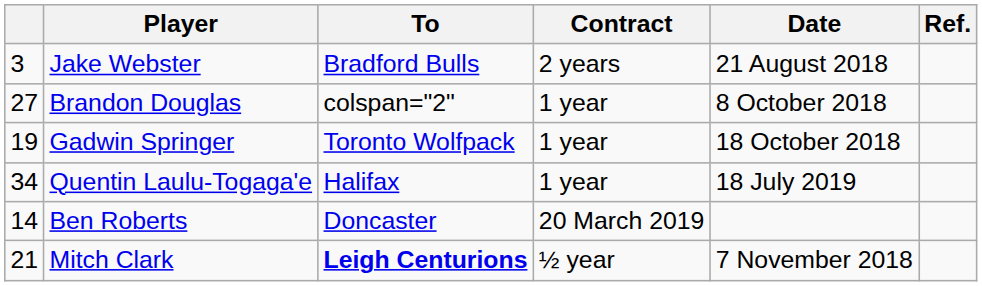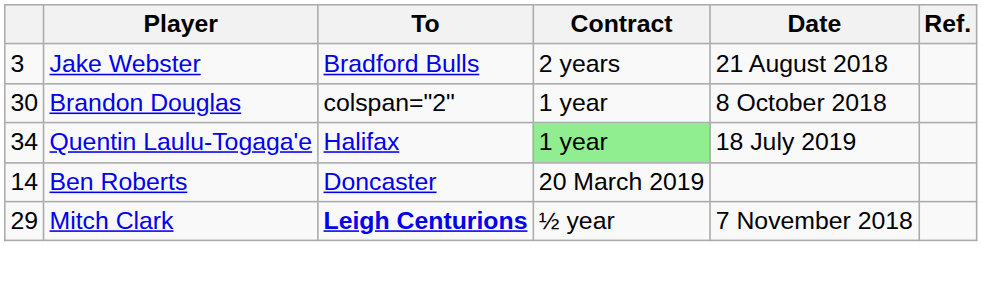(24, 102) 27 -> (24, 102) 30
- row: (142, 142)
(573, 181) no background -> (573, 142) lightgreen background
(24, 260) 21 -> (24, 220) 29
